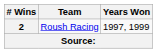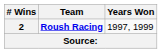(70, 27) normal -> (72, 27) bold
